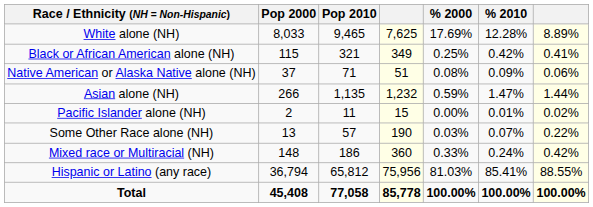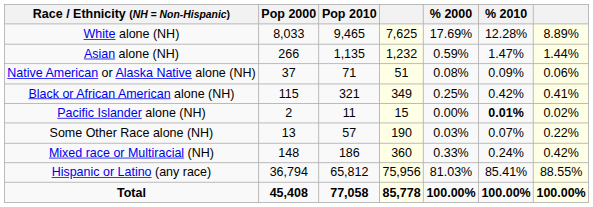rows swapped: (131, 53) <-> (131, 93)
(506, 113) normal -> (506, 113) bold
